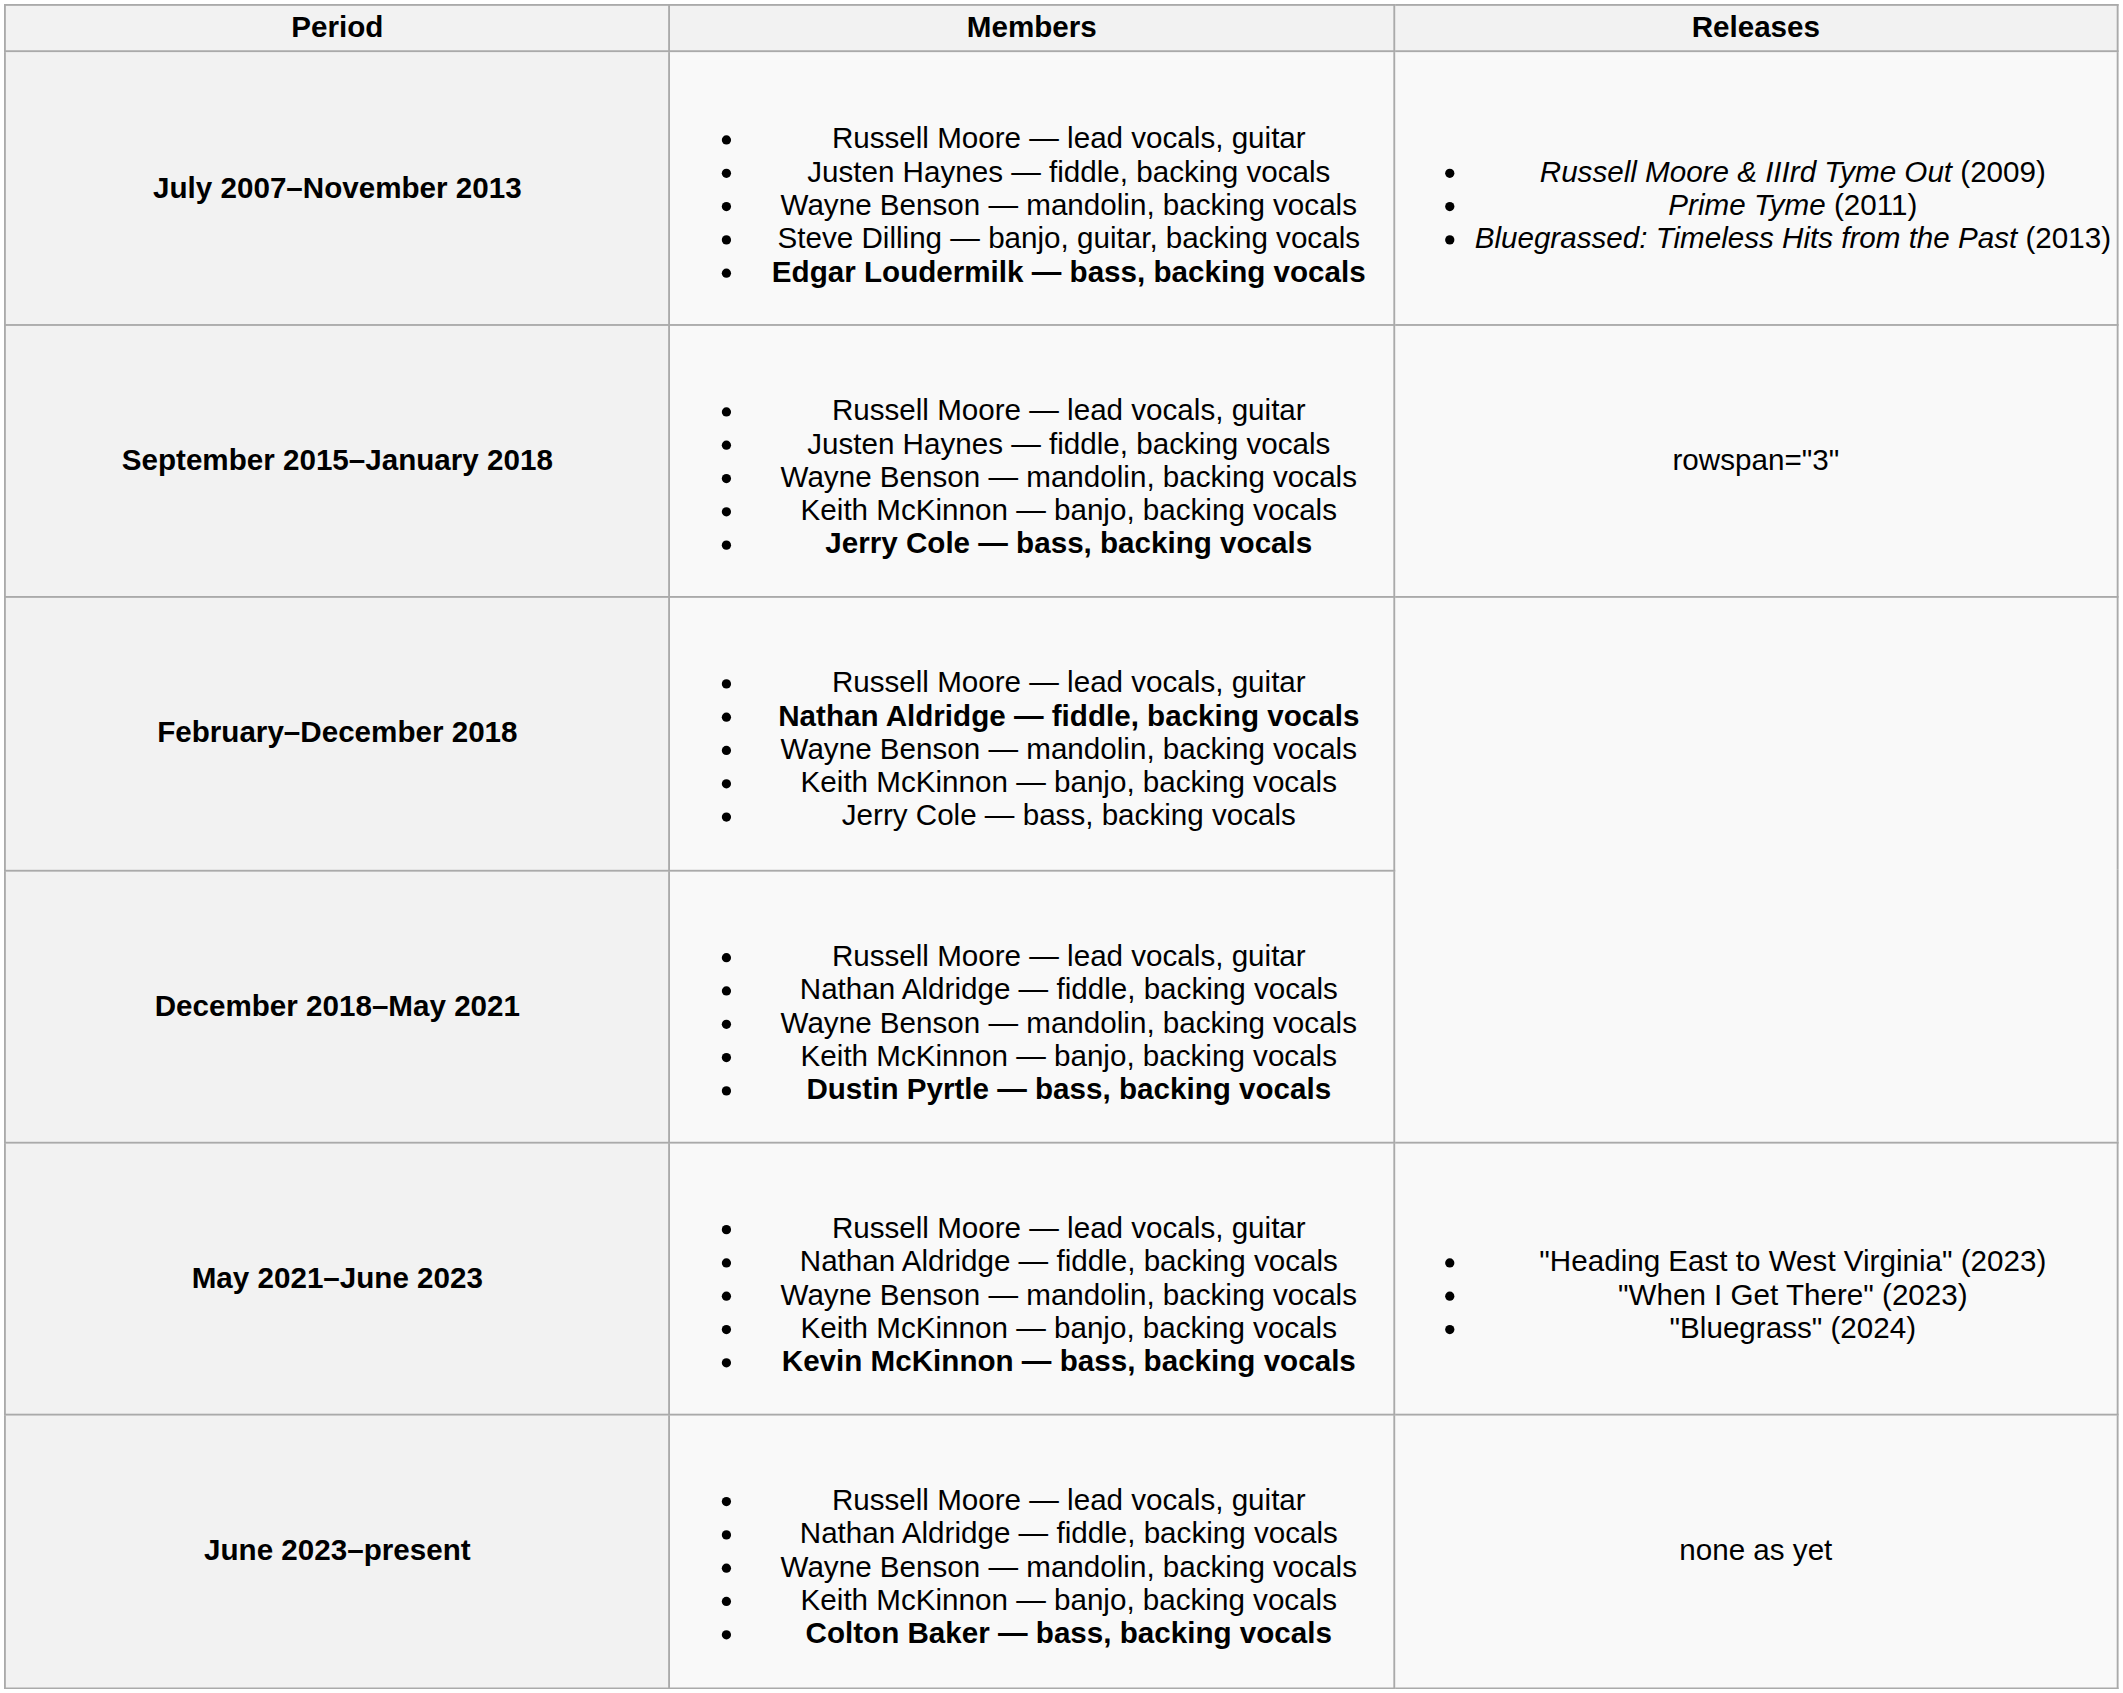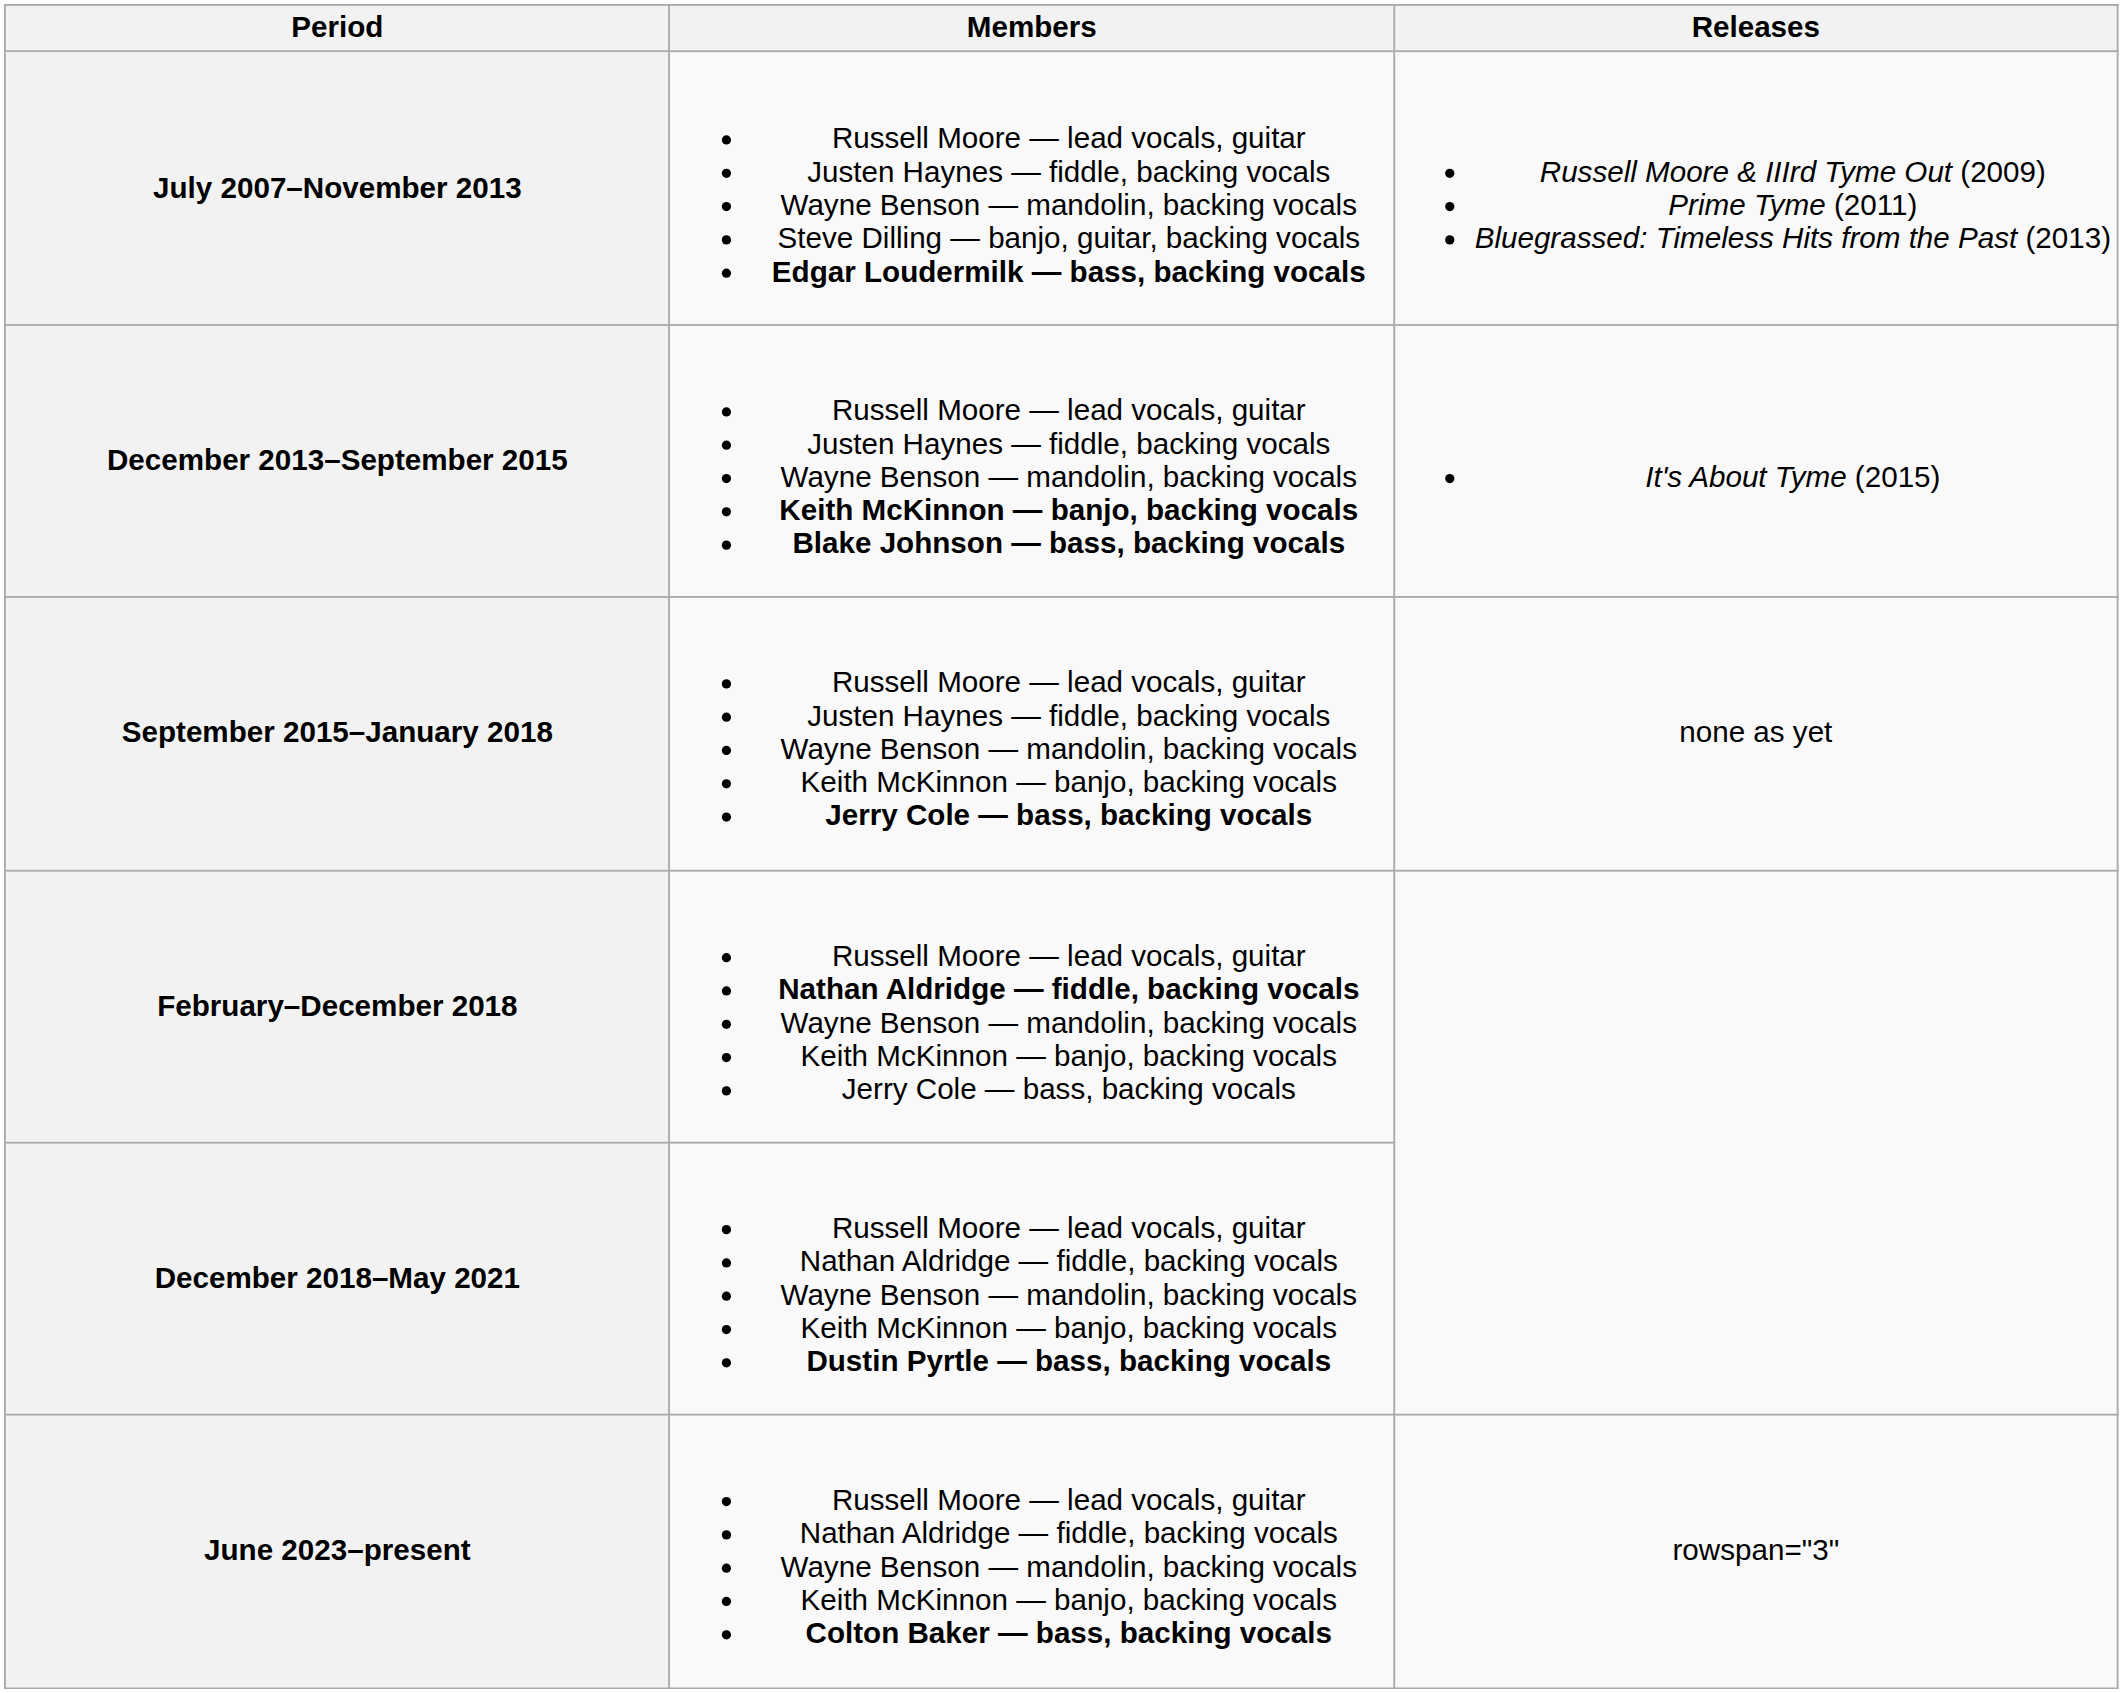+ row: (337, 460)
(1756, 460) rowspan="3" -> (1756, 733) none as yet
- row: (337, 1278)
(1756, 1550) none as yet -> (1756, 1550) rowspan="3"
